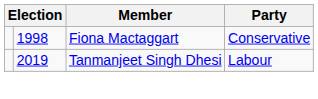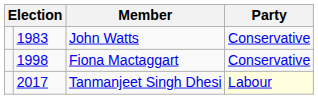+ row: (104, 37)
(32, 60) 2019 -> (32, 82) 2017
(250, 60) no background -> (250, 82) lightyellow background
